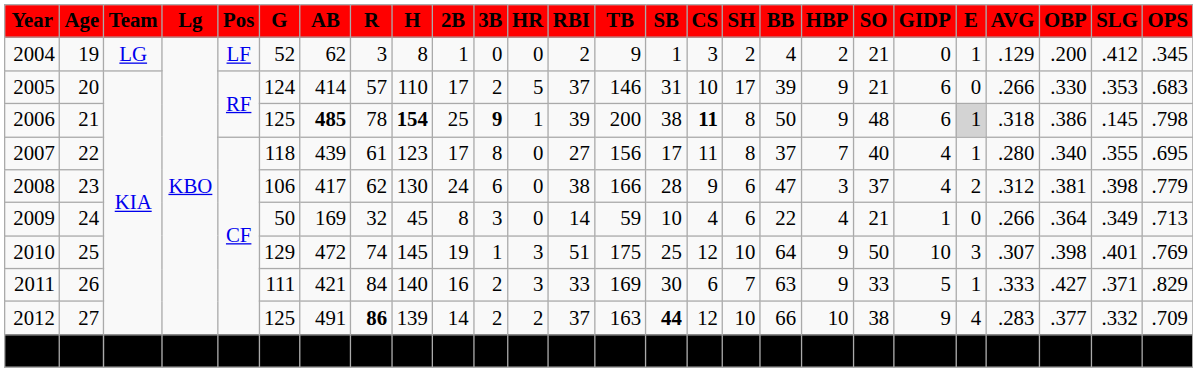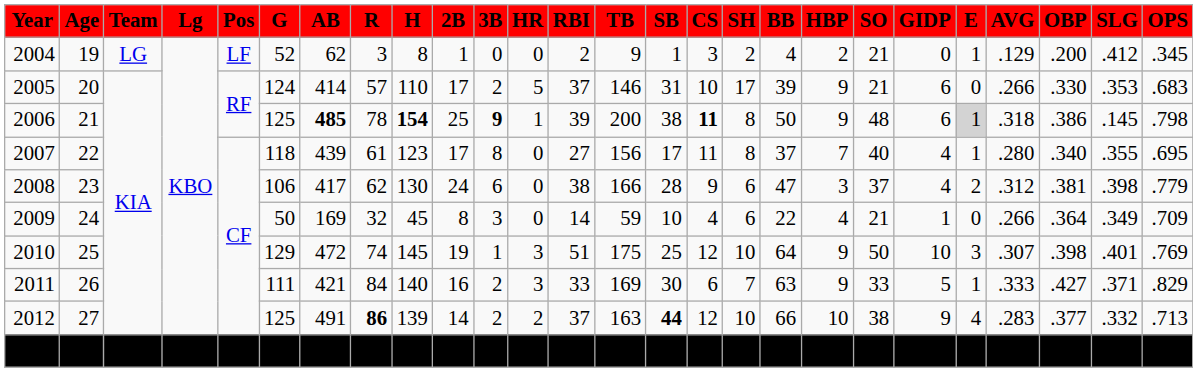(1170, 218) .713 -> (1170, 218) .709
(1170, 317) .709 -> (1170, 317) .713
